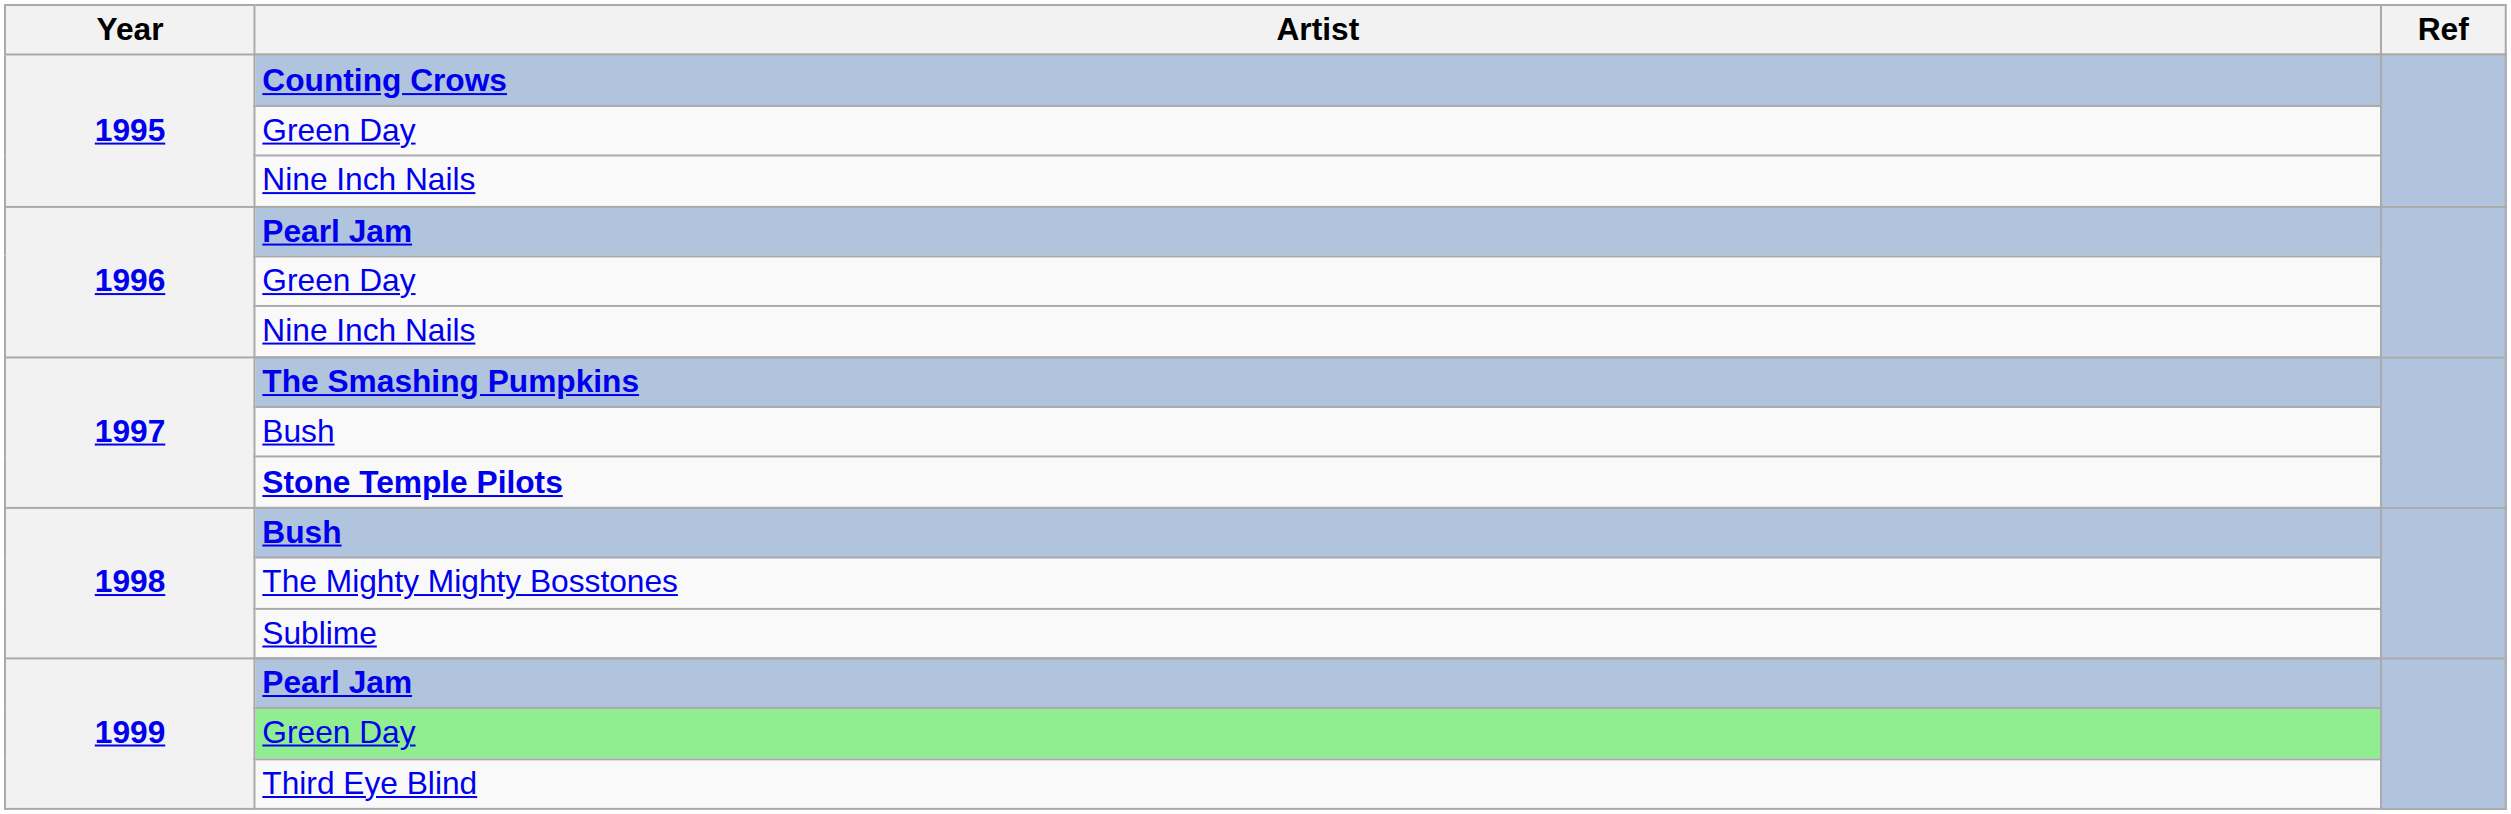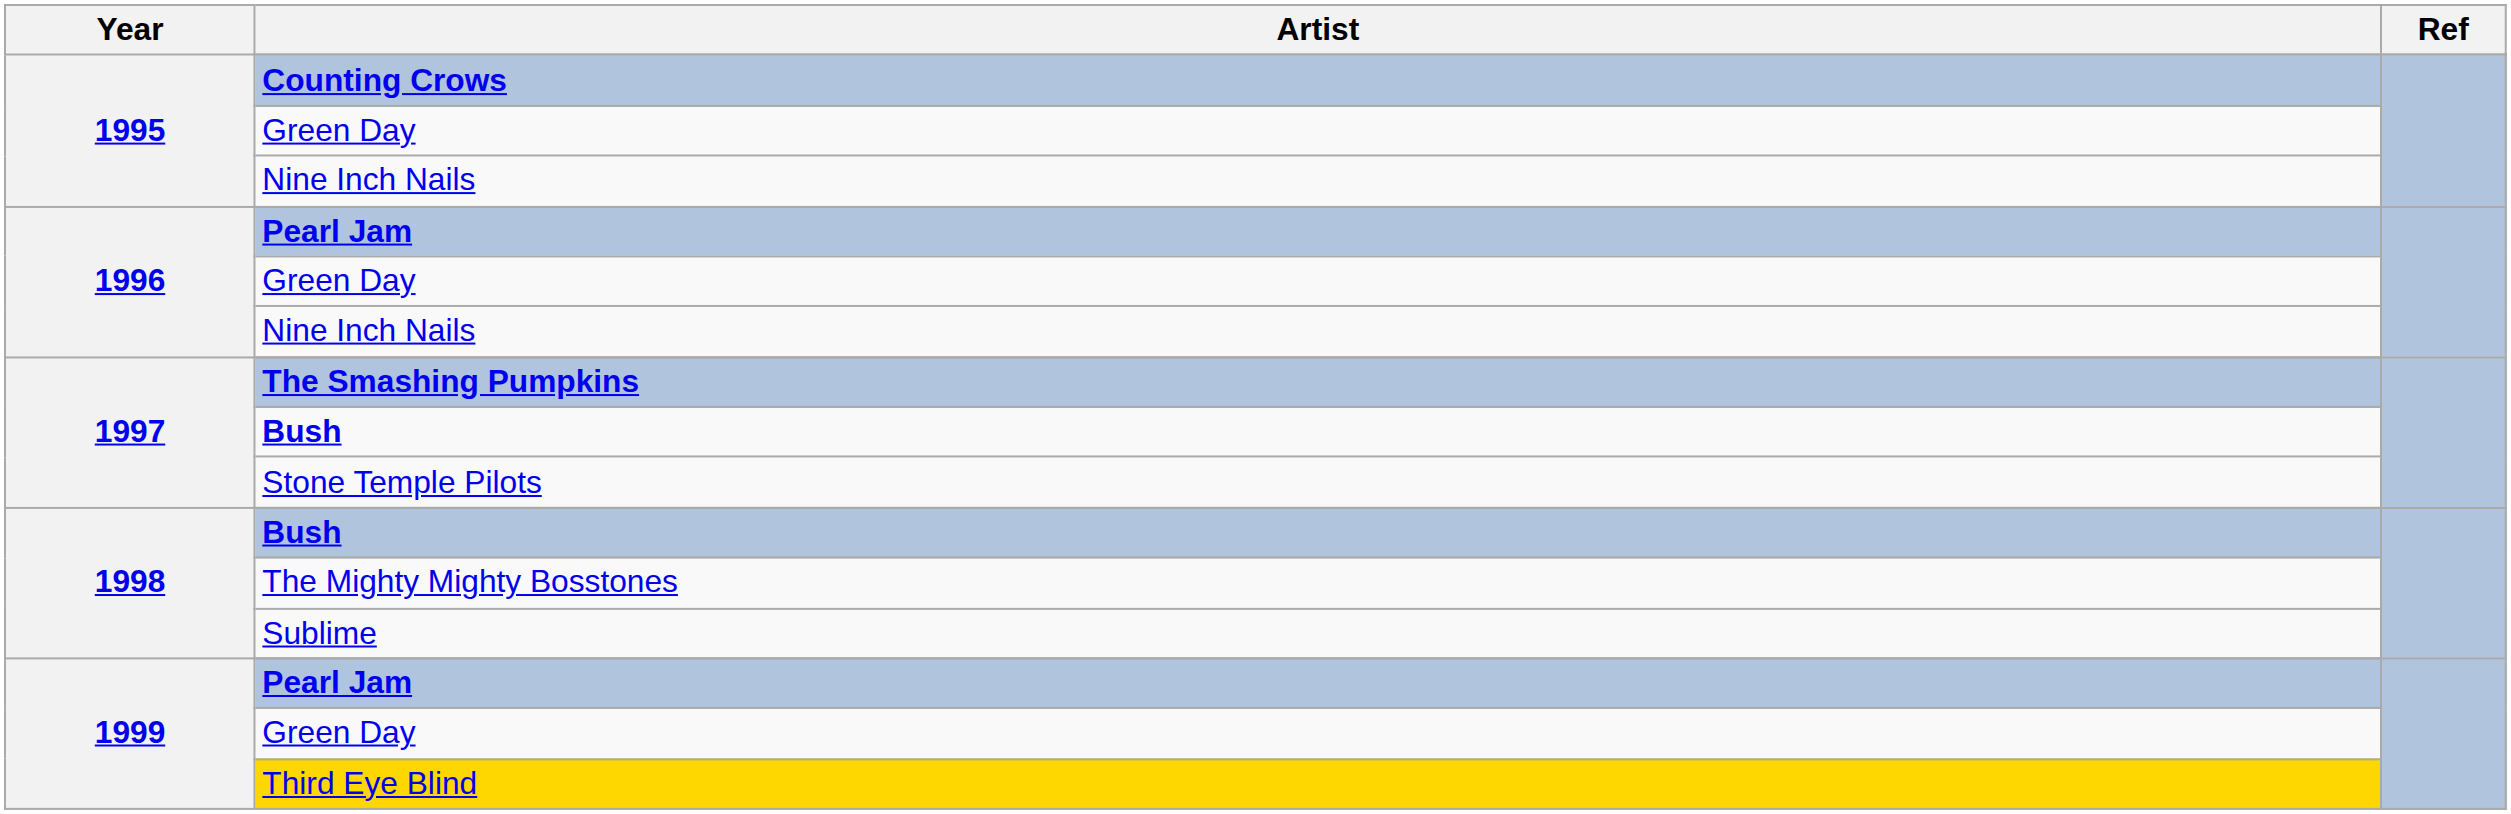(298, 431) normal -> (302, 431) bold
(413, 481) bold -> (402, 481) normal
(339, 733) lightgreen background -> (339, 733) no background
(370, 783) no background -> (370, 783) gold background
